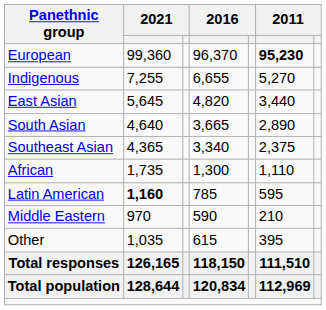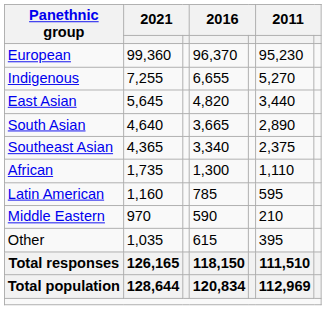(281, 55) bold -> (281, 55) normal
(145, 194) bold -> (145, 194) normal
